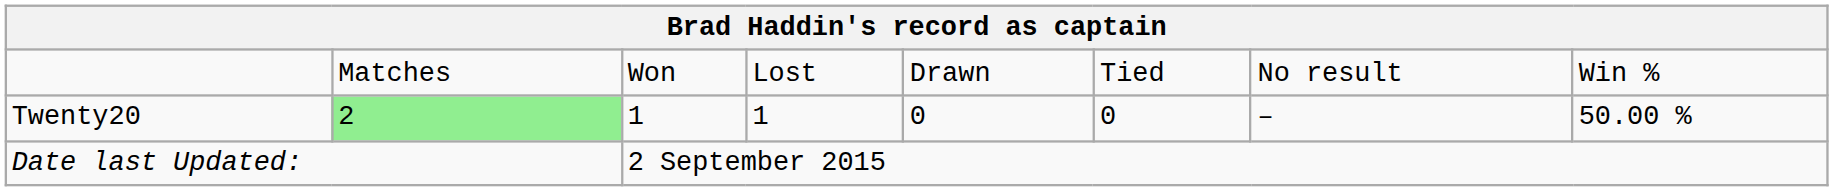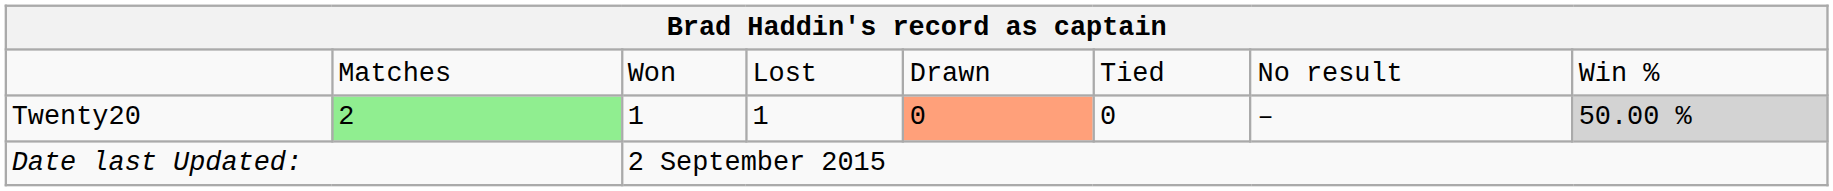(918, 118) no background -> (918, 118) lightsalmon background
(1635, 118) no background -> (1635, 118) lightgrey background
